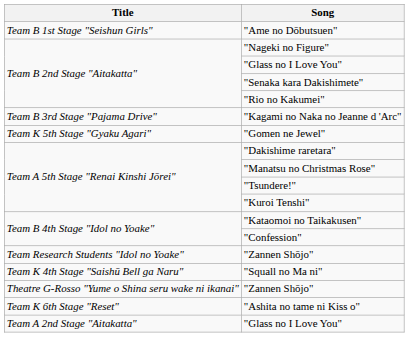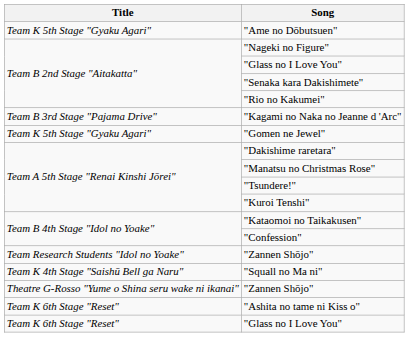(80, 30) Team B 1st Stage "Seishun Girls" -> (79, 30) Team K 5th Stage "Gyaku Agari"
(72, 323) Team A 2nd Stage "Aitakatta" -> (63, 323) Team K 6th Stage "Reset"
